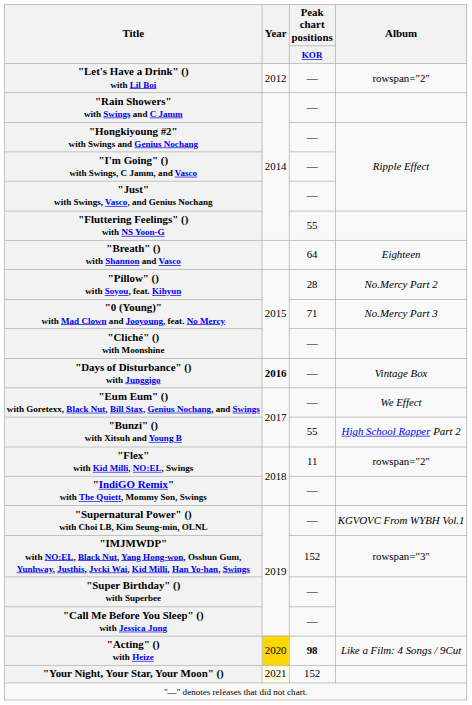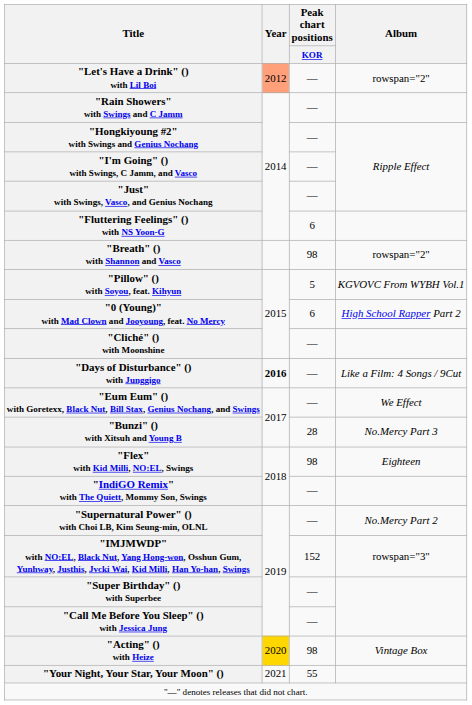(276, 78) no background -> (276, 78) lightsalmon background
(312, 225) 55 -> (312, 225) 6
(312, 255) 64 -> (312, 255) 98
(401, 255) Eighteen -> (401, 255) rowspan="2"
(312, 284) 28 -> (312, 284) 5
(401, 284) No.Mercy Part 2 -> (401, 284) KGVOVC From WYBH Vol.1
(312, 314) 71 -> (312, 314) 6
(401, 314) No.Mercy Part 3 -> (401, 314) High School Rapper Part 2
(401, 373) Vintage Box -> (401, 373) Like a Film: 4 Songs / 9Cut
(312, 432) 55 -> (312, 432) 28
(401, 432) High School Rapper Part 2 -> (401, 432) No.Mercy Part 3
(312, 461) 11 -> (312, 461) 98
(401, 461) rowspan="2" -> (401, 461) Eighteen
(401, 520) KGVOVC From WYBH Vol.1 -> (401, 520) No.Mercy Part 2
(312, 650) bold -> (312, 650) normal
(401, 650) Like a Film: 4 Songs / 9Cut -> (401, 650) Vintage Box
(276, 674) lightyellow background -> (276, 674) no background
(312, 674) 152 -> (312, 674) 55
